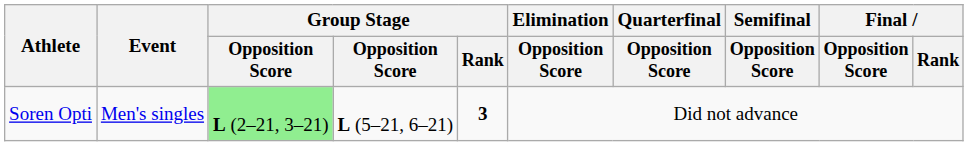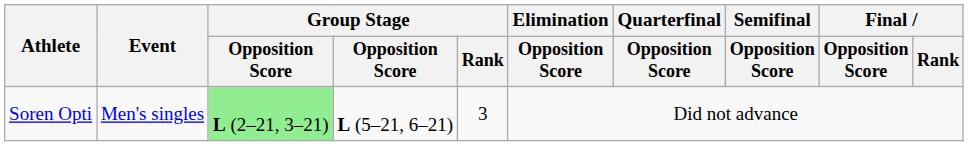(483, 113) bold -> (483, 113) normal
